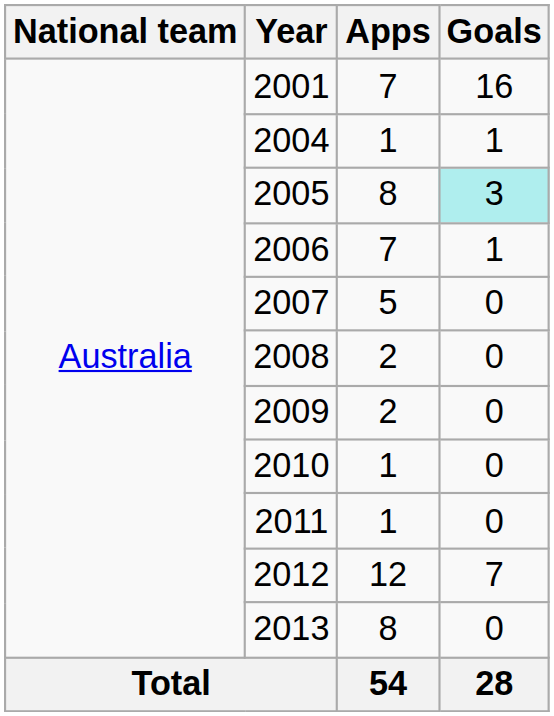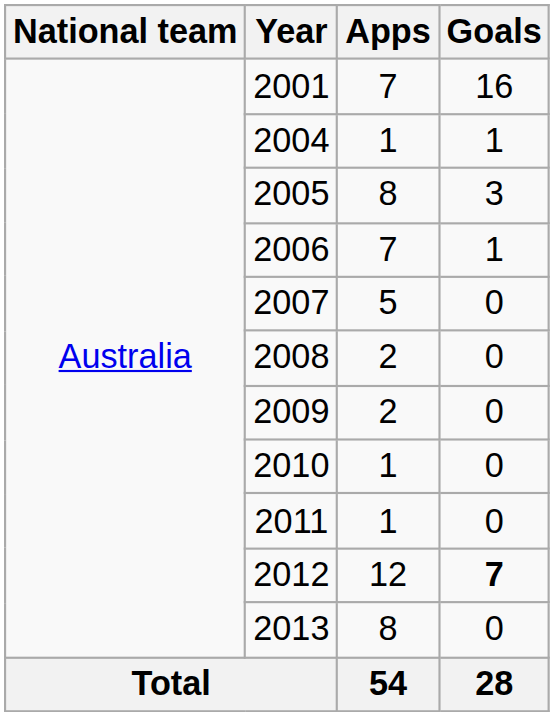(494, 194) paleturquoise background -> (494, 194) no background
(494, 574) normal -> (494, 574) bold
